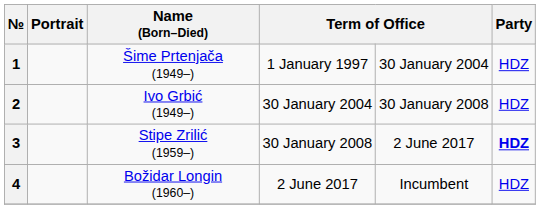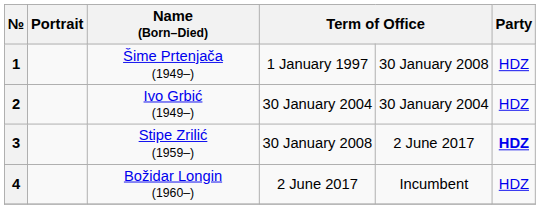(434, 64) 30 January 2004 -> (434, 64) 30 January 2008
(434, 104) 30 January 2008 -> (434, 104) 30 January 2004
